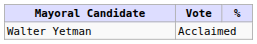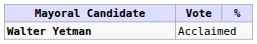(49, 31) normal -> (49, 31) bold
